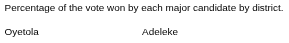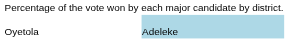(160, 32) no background -> (160, 32) lightblue background
